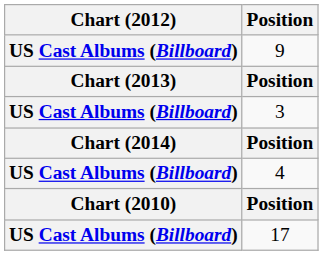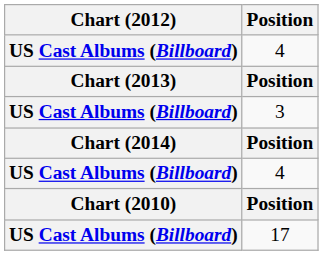(280, 50) 9 -> (280, 50) 4
